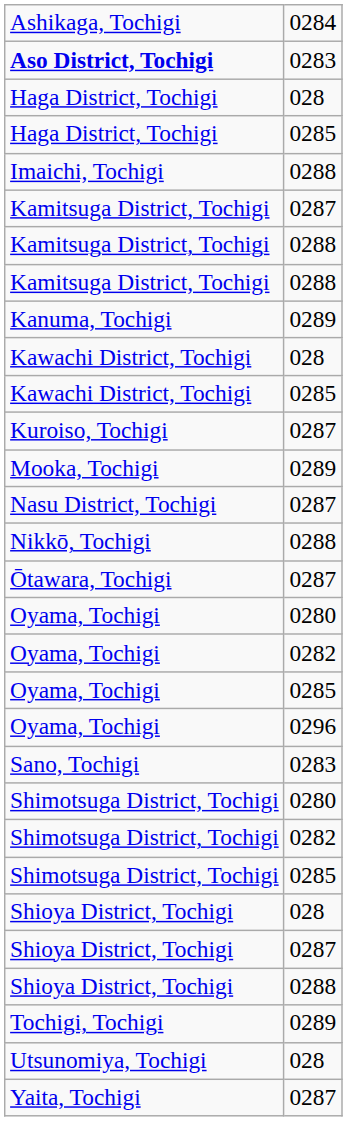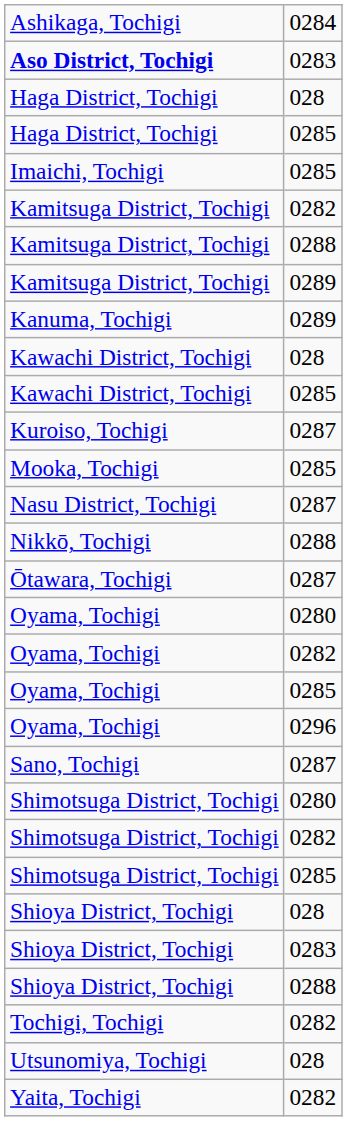(313, 171) 0288 -> (313, 171) 0285
(313, 208) 0287 -> (313, 208) 0282
(313, 282) 0288 -> (313, 282) 0289
(313, 467) 0289 -> (313, 467) 0285
(313, 763) 0283 -> (313, 763) 0287
(313, 949) 0287 -> (313, 949) 0283
(313, 1023) 0289 -> (313, 1023) 0282
(313, 1097) 0287 -> (313, 1097) 0282
